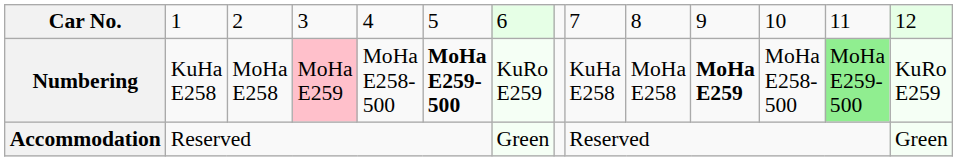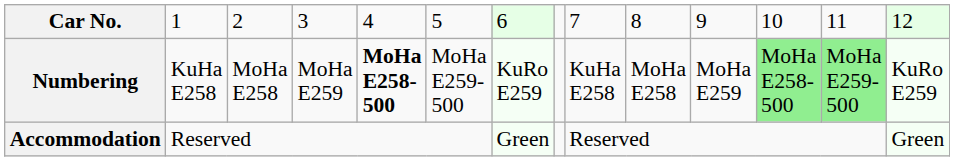(325, 80) pink background -> (325, 80) no background
(390, 80) normal -> (392, 80) bold
(457, 80) bold -> (459, 80) normal
(725, 80) bold -> (724, 80) normal
(792, 80) no background -> (789, 80) lightgreen background
